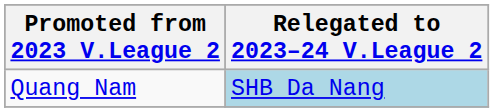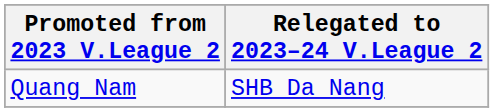(308, 89) lightblue background -> (308, 89) no background
